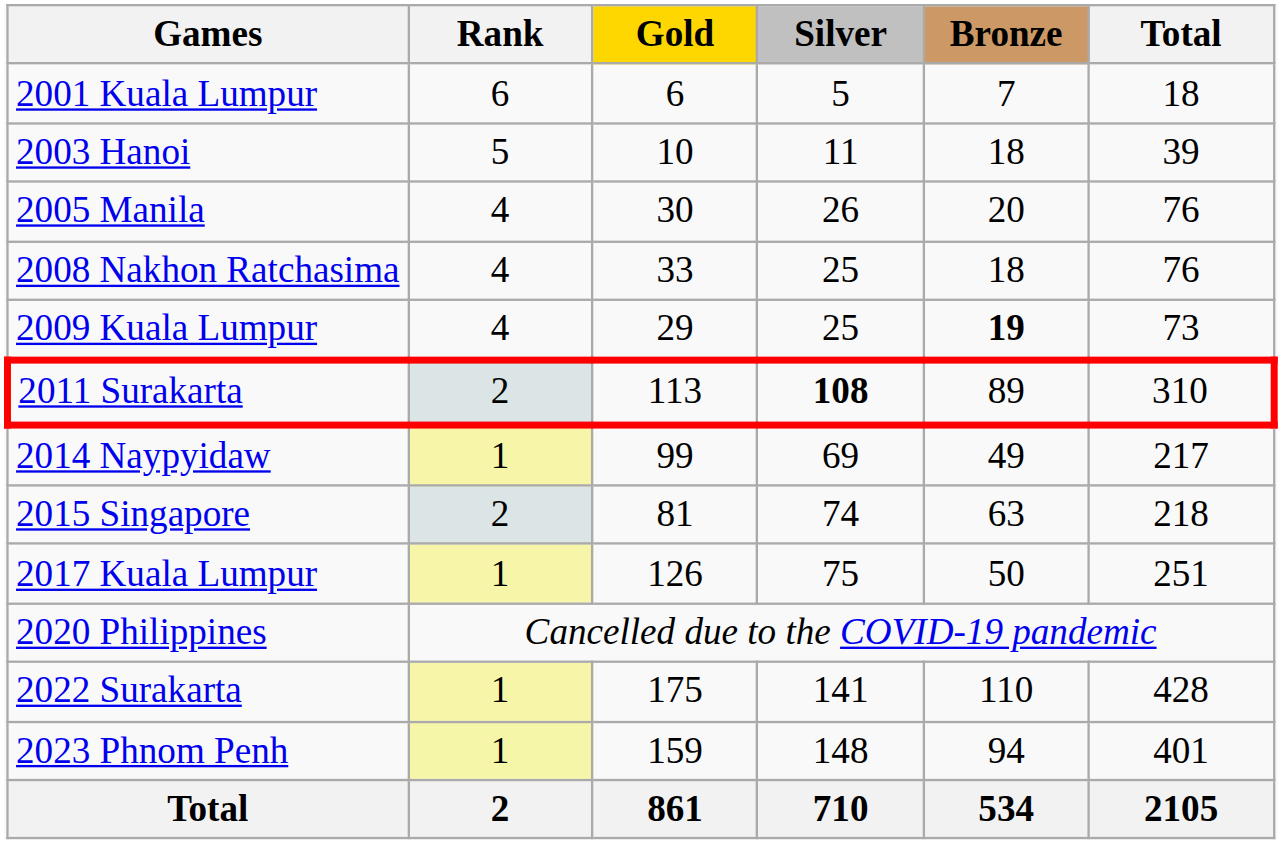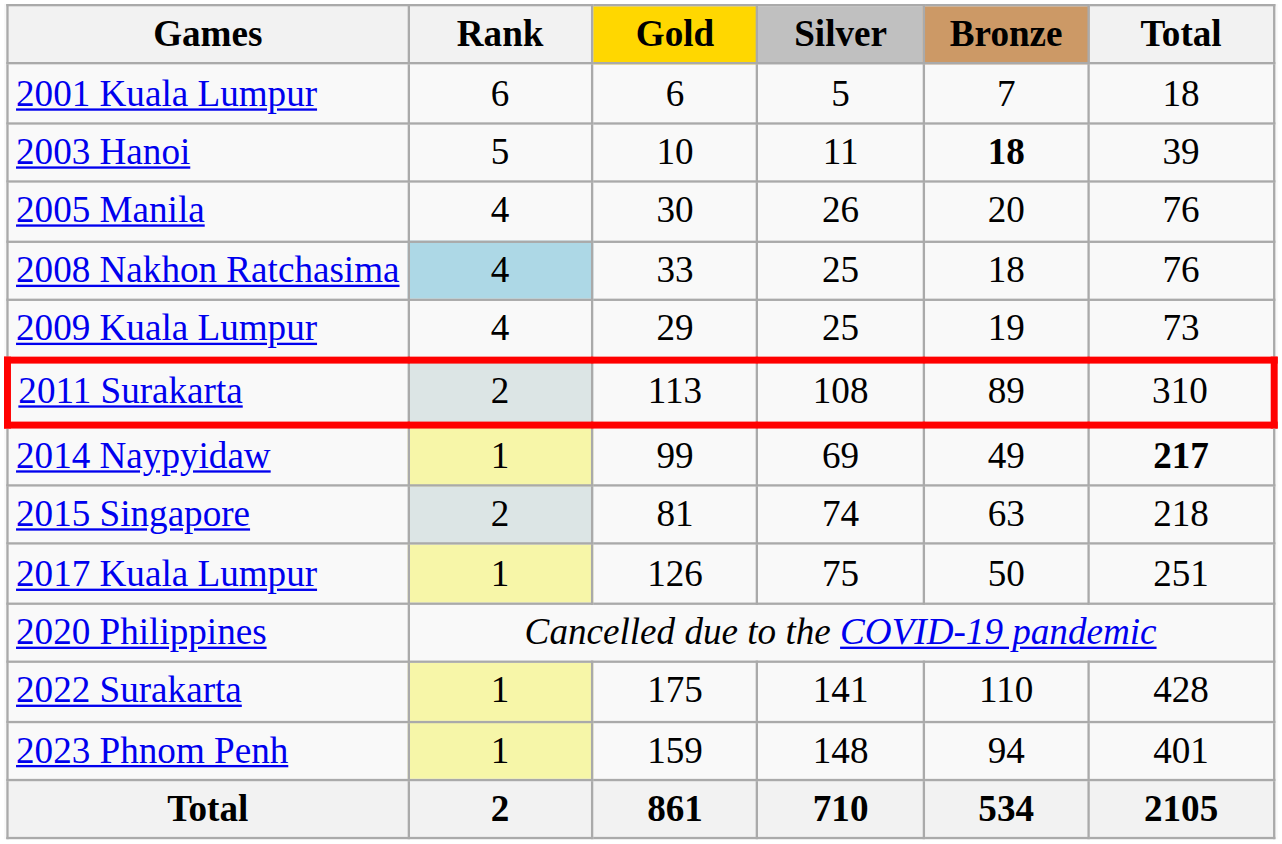(1006, 151) normal -> (1006, 151) bold
(500, 269) no background -> (500, 269) lightblue background
(1006, 328) bold -> (1006, 328) normal
(841, 391) bold -> (841, 391) normal
(1181, 455) normal -> (1181, 455) bold
